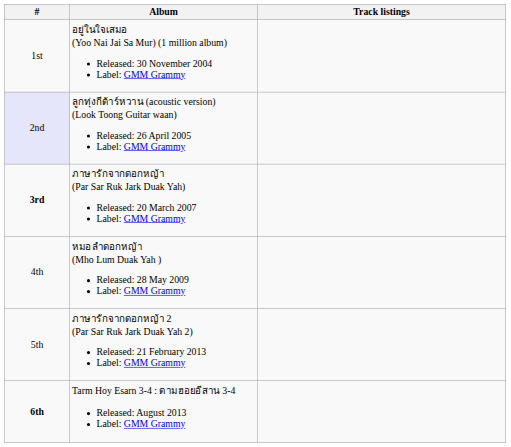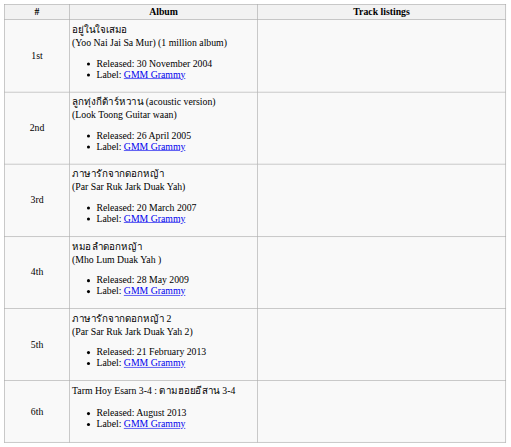(37, 128) lavender background -> (37, 128) no background
(37, 200) bold -> (37, 200) normal
(37, 411) bold -> (37, 411) normal
